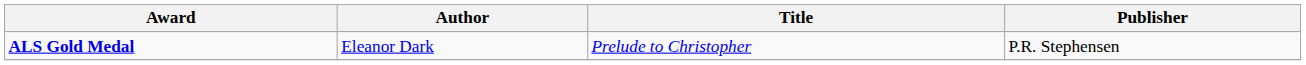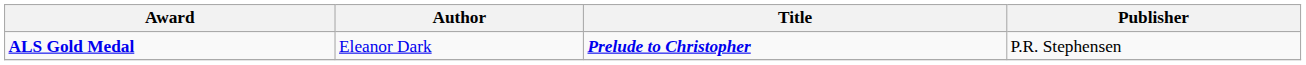(671, 45) normal -> (669, 45) bold
